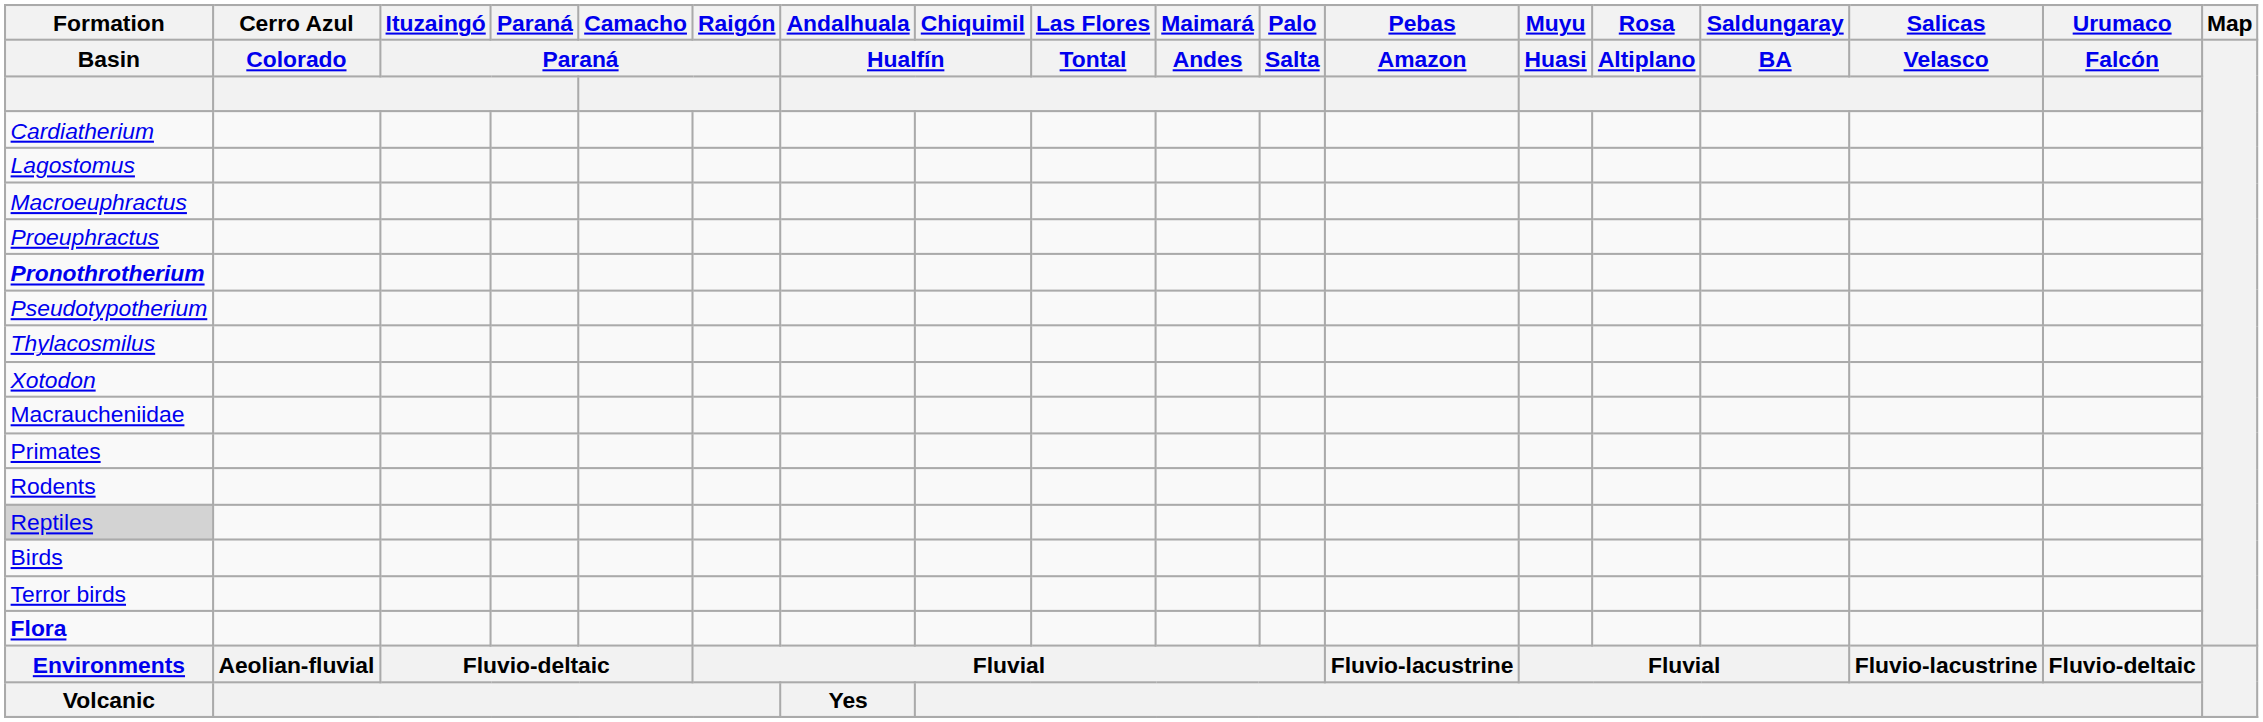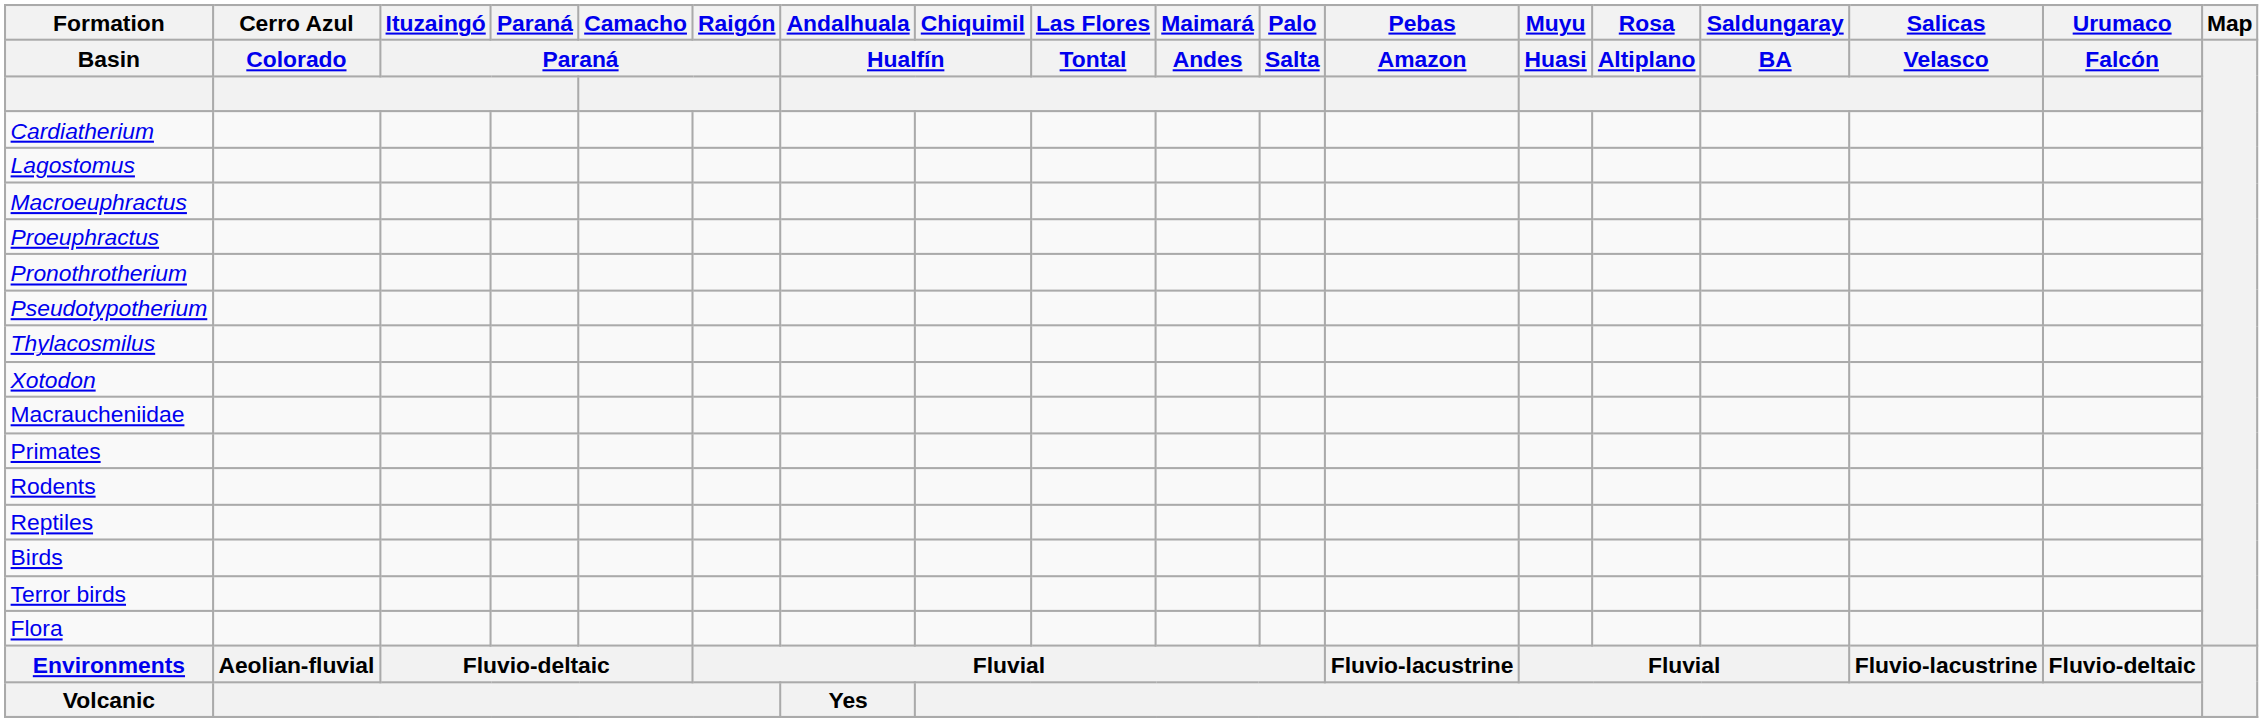(108, 272) bold -> (99, 272) normal
(52, 522) lightgrey background -> (52, 522) no background
(39, 629) bold -> (37, 629) normal
